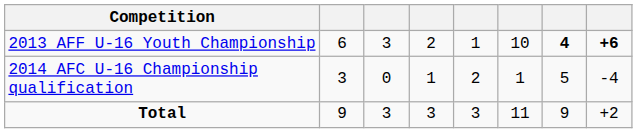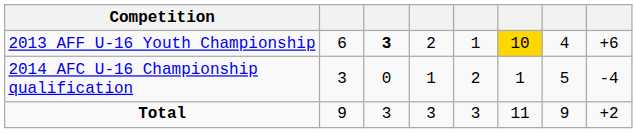(386, 44) normal -> (386, 44) bold
(520, 44) no background -> (520, 44) gold background
(565, 44) bold -> (565, 44) normal
(609, 44) bold -> (609, 44) normal
